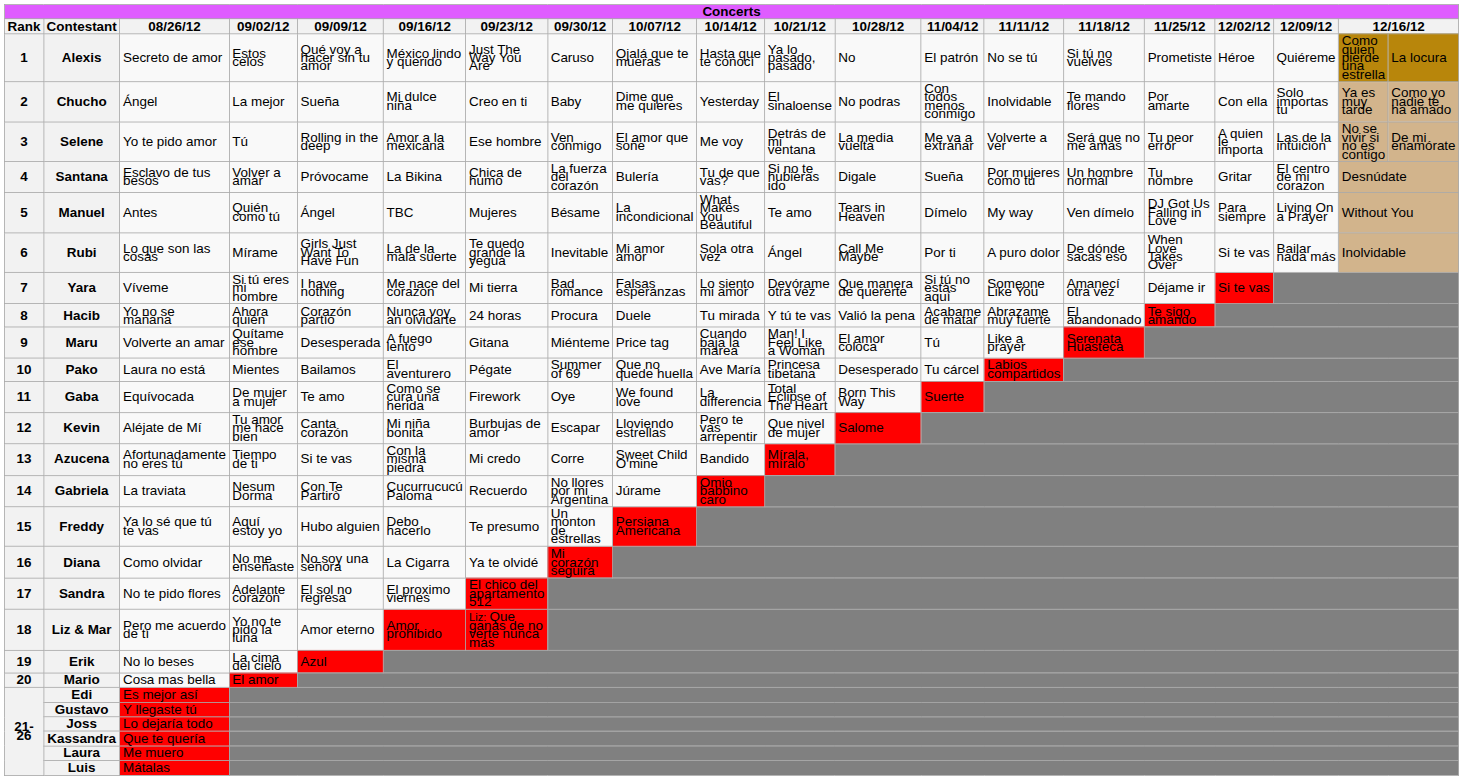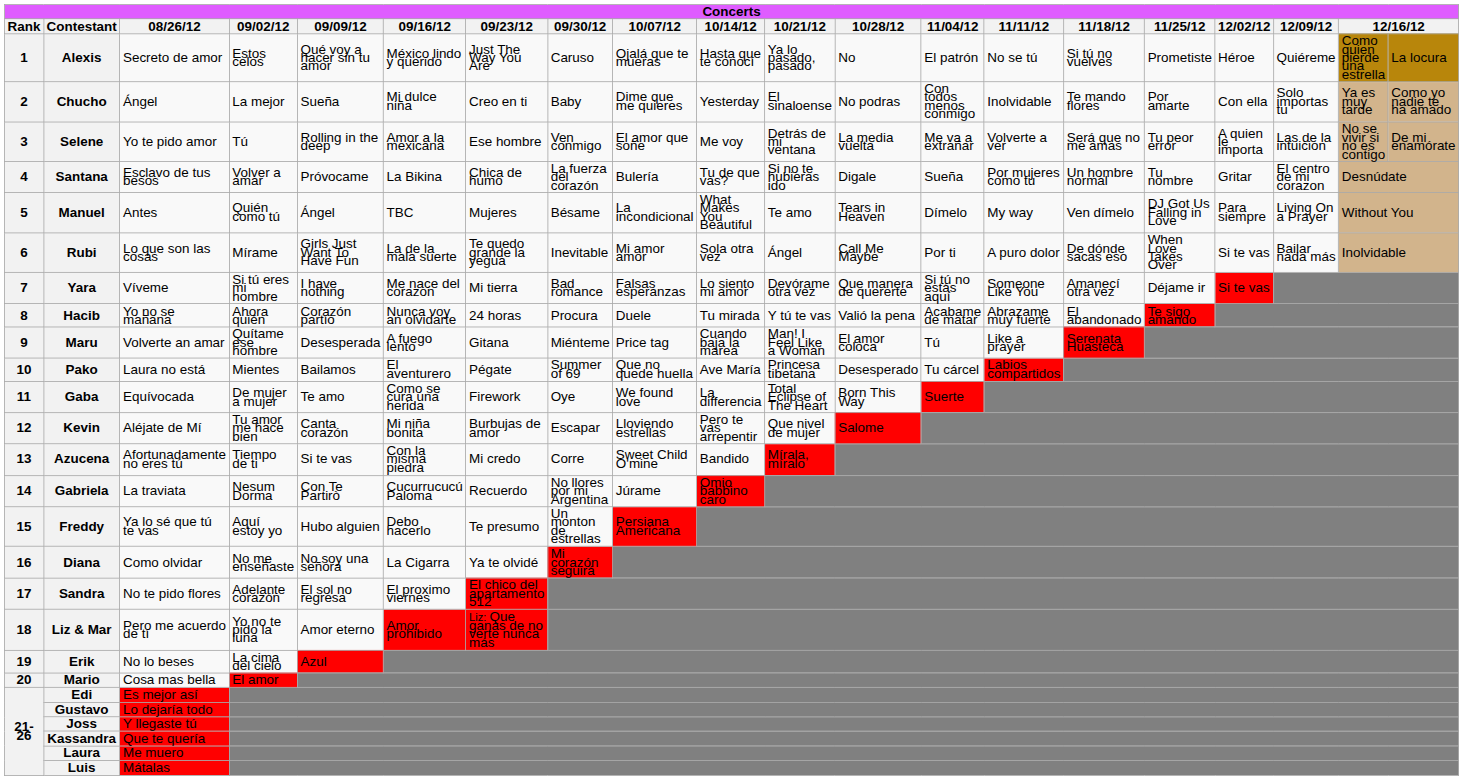(160, 709) Y llegaste tú -> (168, 709) Lo dejaría todo
(168, 724) Lo dejaría todo -> (160, 724) Y llegaste tú
